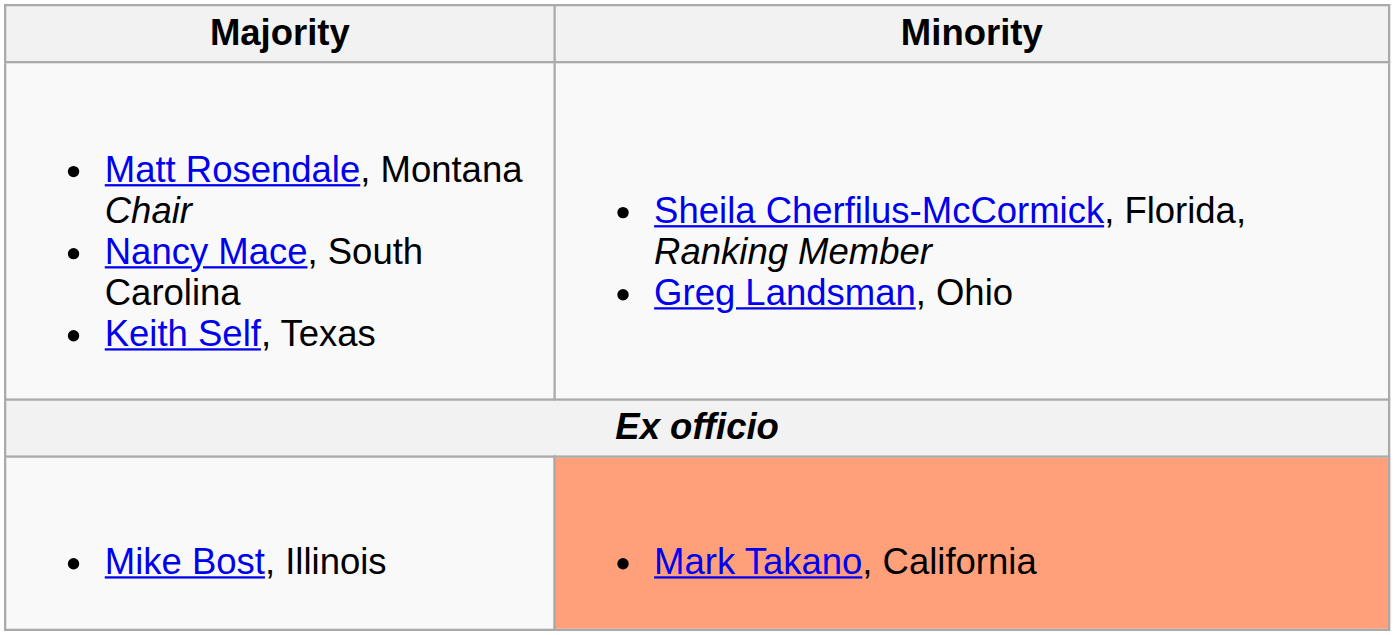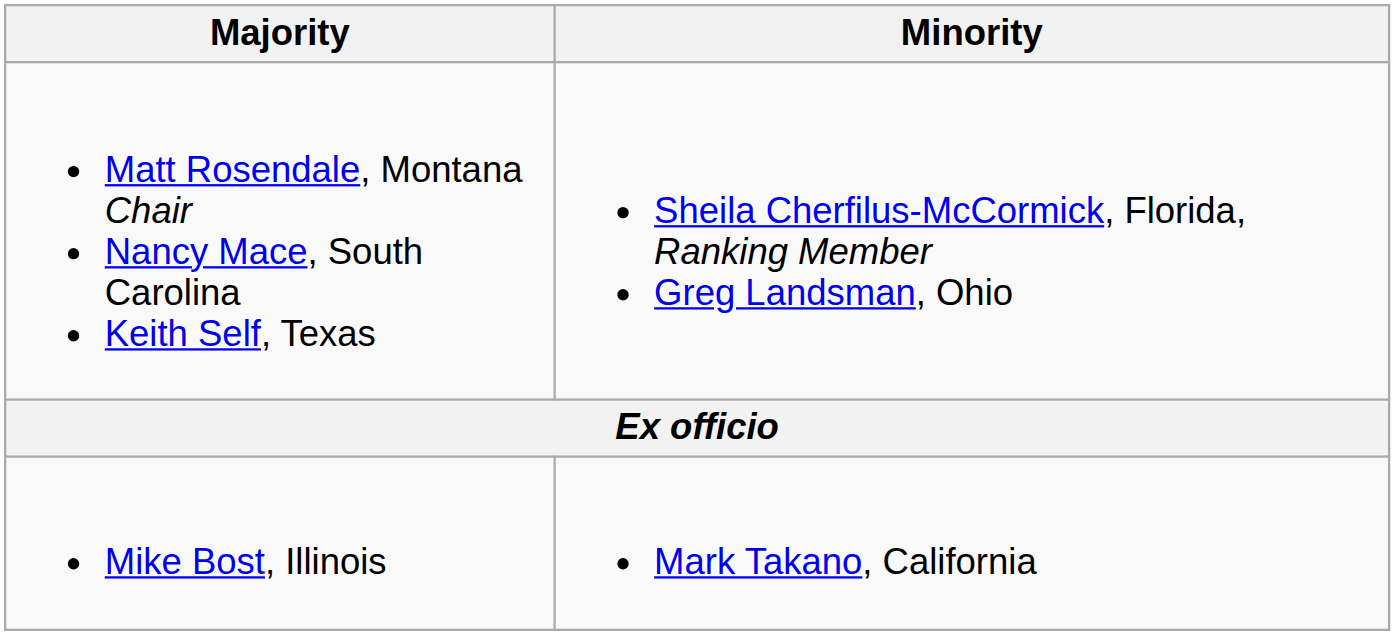(972, 563) lightsalmon background -> (972, 563) no background
